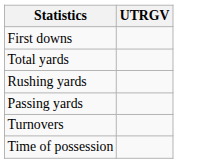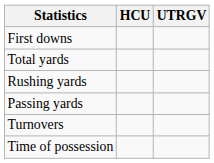+ column: (135, 16)
